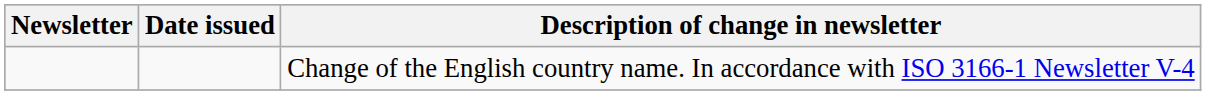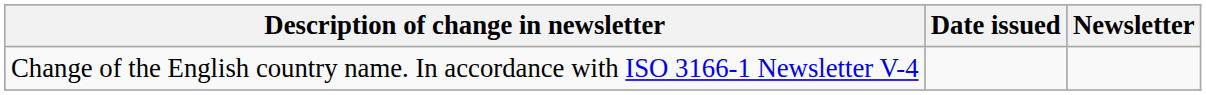columns swapped: (72, 25) <-> (741, 25)
